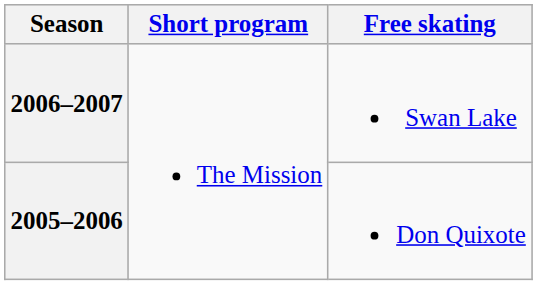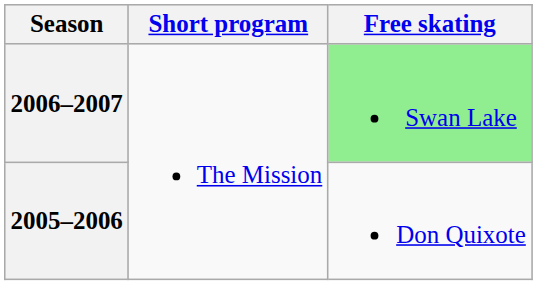(430, 117) no background -> (430, 117) lightgreen background
